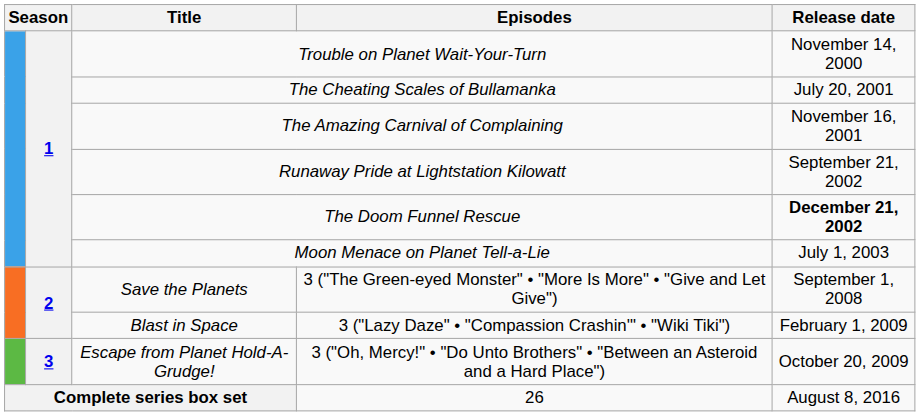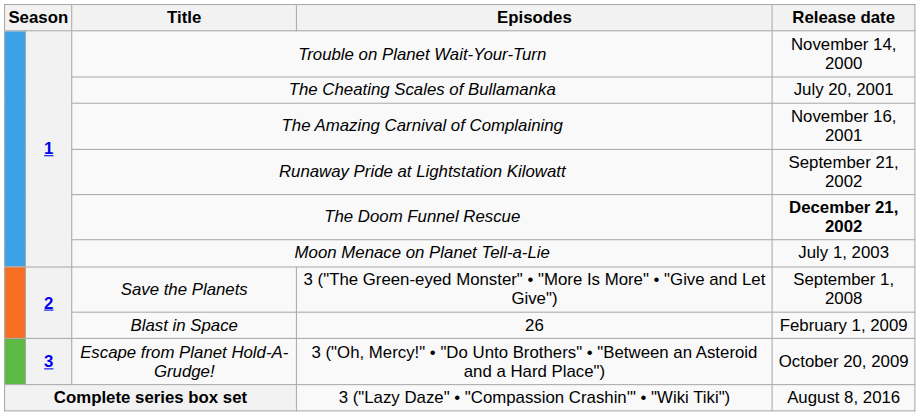(534, 325) 3 ("Lazy Daze" • "Compassion Crashin'" • "Wiki Tiki") -> (534, 325) 26
(534, 397) 26 -> (534, 397) 3 ("Lazy Daze" • "Compassion Crashin'" • "Wiki Tiki")
